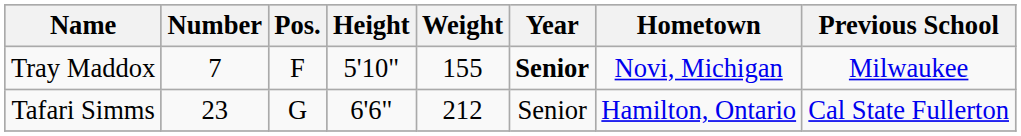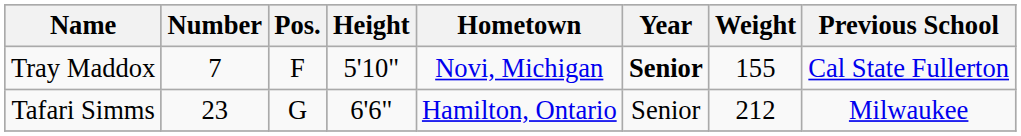columns swapped: (463, 25) <-> (699, 25)
(909, 67) Milwaukee -> (909, 67) Cal State Fullerton
(909, 109) Cal State Fullerton -> (909, 109) Milwaukee
